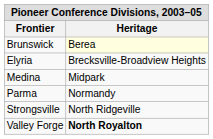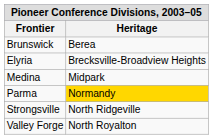(82, 45) lightyellow background -> (82, 45) no background
(92, 93) no background -> (92, 93) gold background
(105, 126) bold -> (102, 126) normal
